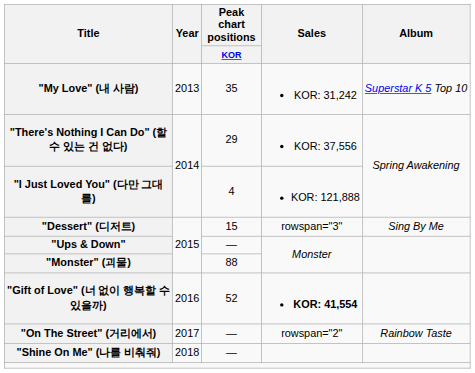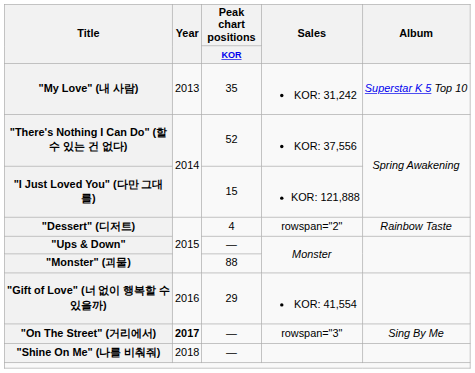(231, 140) 29 -> (231, 140) 52
(231, 191) 4 -> (231, 191) 15
(231, 226) 15 -> (231, 226) 4
(312, 226) rowspan="3" -> (312, 226) rowspan="2"
(416, 226) Sing By Me -> (416, 226) Rainbow Taste
(231, 298) 52 -> (231, 298) 29
(312, 305) bold -> (312, 305) normal
(187, 334) normal -> (187, 334) bold
(312, 334) rowspan="2" -> (312, 334) rowspan="3"
(416, 334) Rainbow Taste -> (416, 334) Sing By Me
